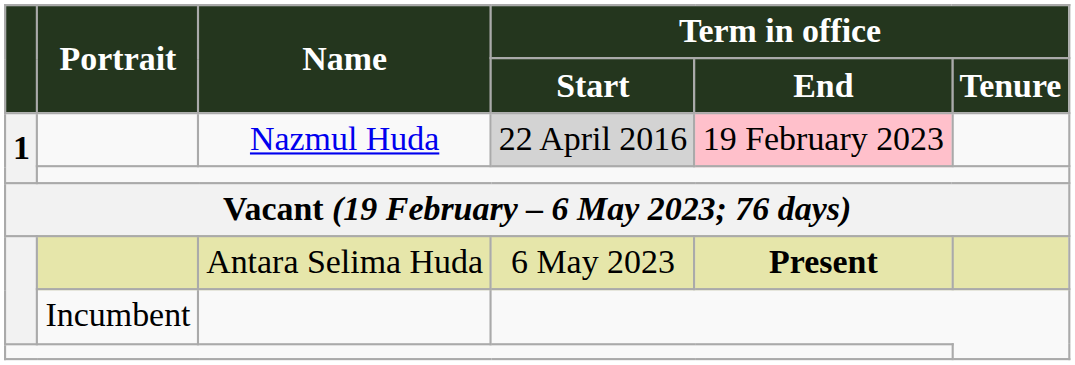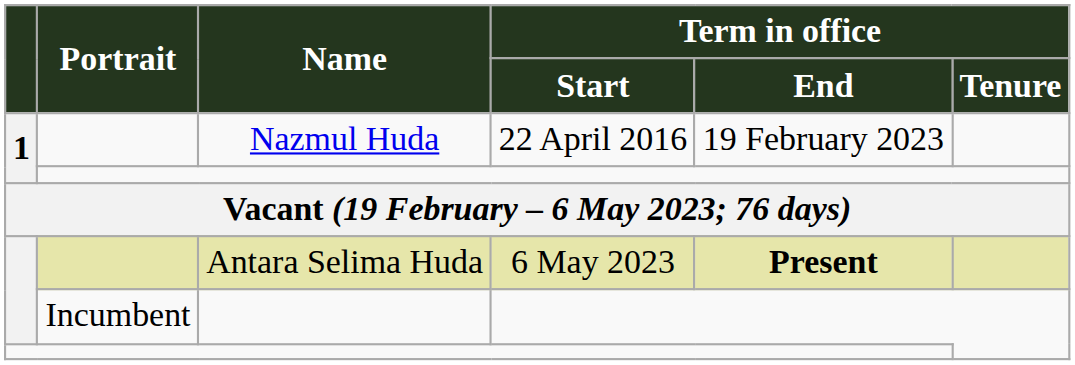(593, 138) lightgrey background -> (593, 138) no background
(823, 138) pink background -> (823, 138) no background
